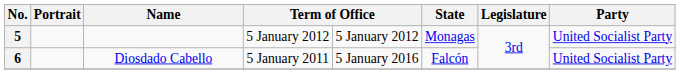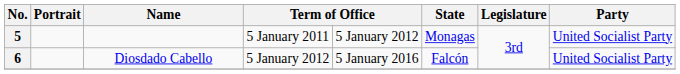(288, 36) 5 January 2012 -> (288, 36) 5 January 2011
(288, 58) 5 January 2011 -> (288, 58) 5 January 2012
